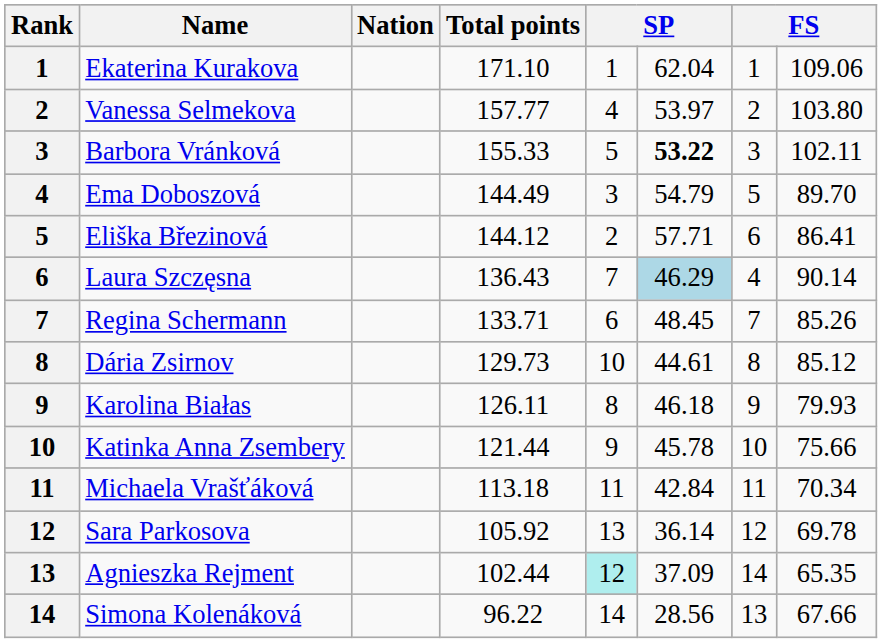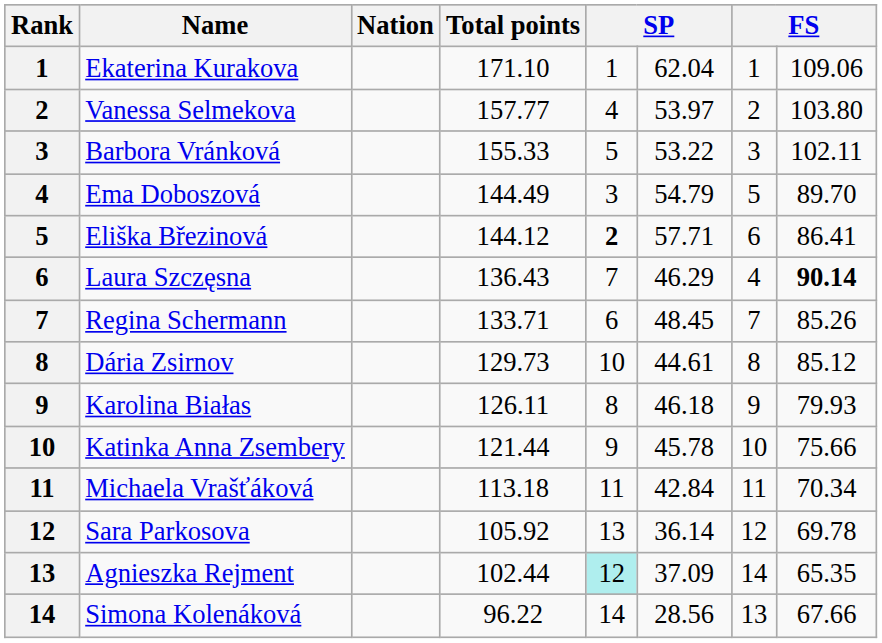(684, 151) bold -> (684, 151) normal
(612, 236) normal -> (612, 236) bold
(684, 278) lightblue background -> (684, 278) no background
(827, 278) normal -> (827, 278) bold
